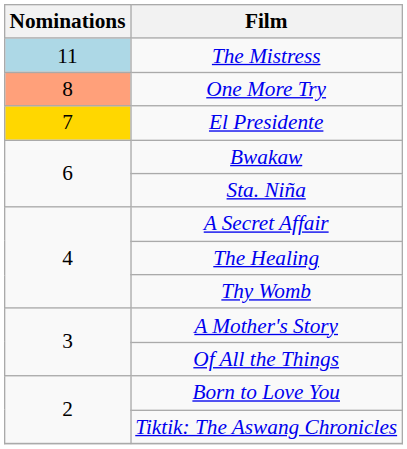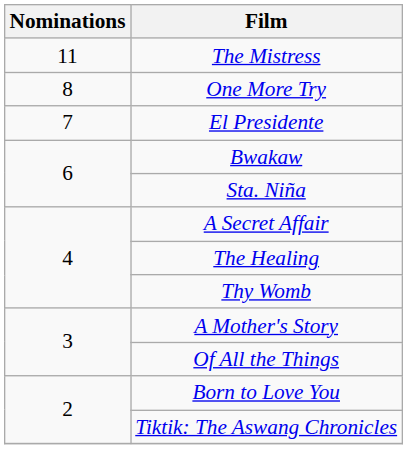(68, 55) lightblue background -> (68, 55) no background
(68, 88) lightsalmon background -> (68, 88) no background
(68, 122) gold background -> (68, 122) no background
